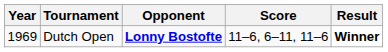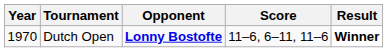(22, 36) 1969 -> (22, 36) 1970
